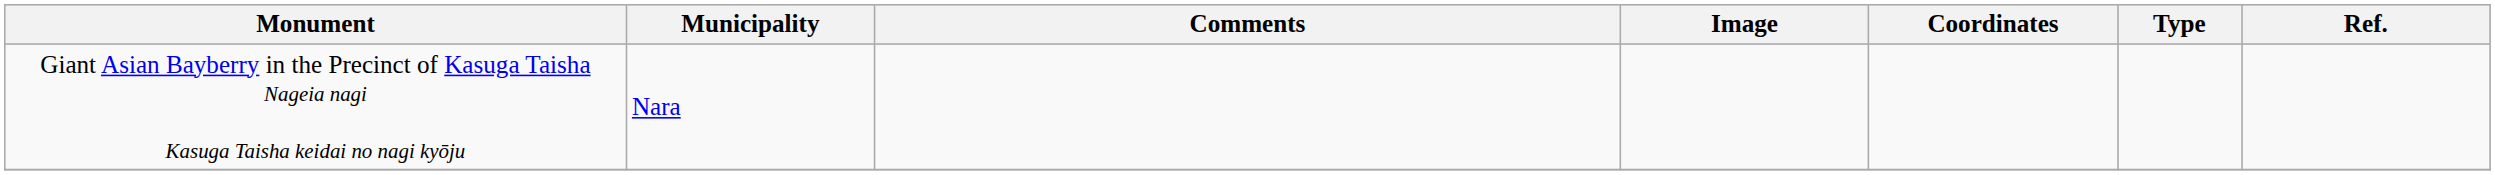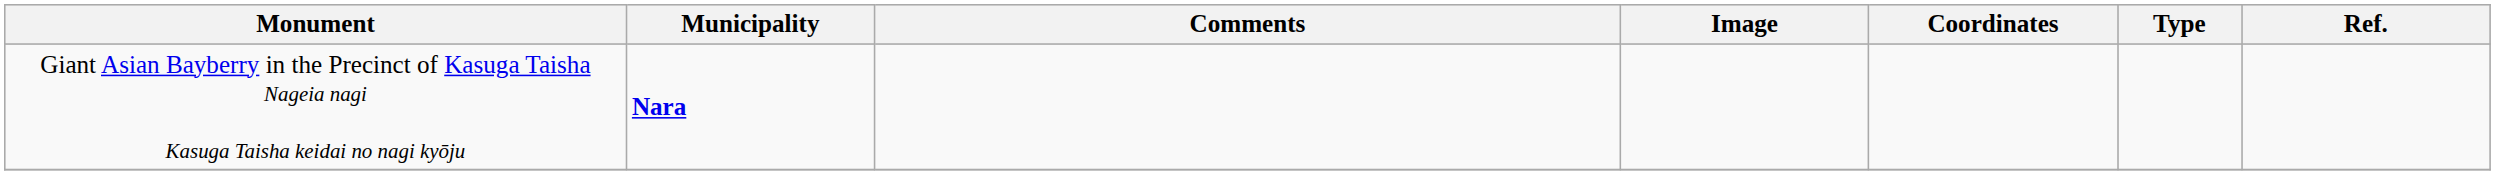(656, 106) normal -> (659, 106) bold
